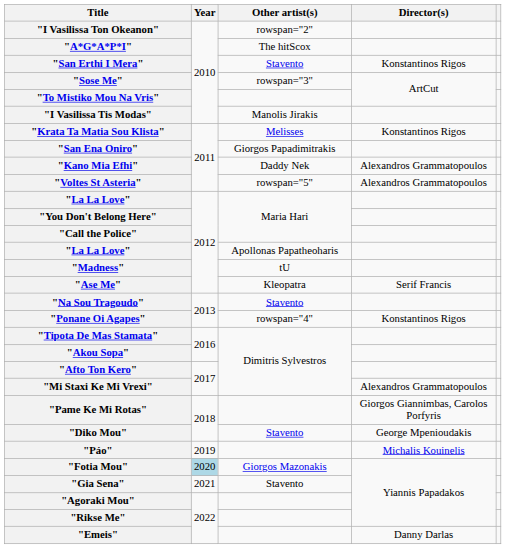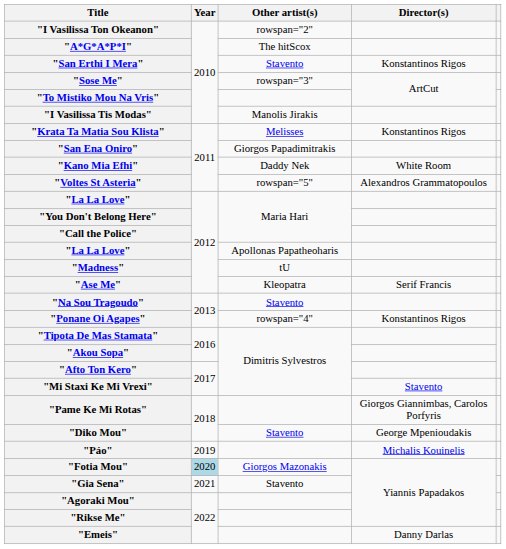(424, 166) Alexandros Grammatopoulos -> (424, 166) White Room
(424, 387) Alexandros Grammatopoulos -> (424, 387) Stavento
